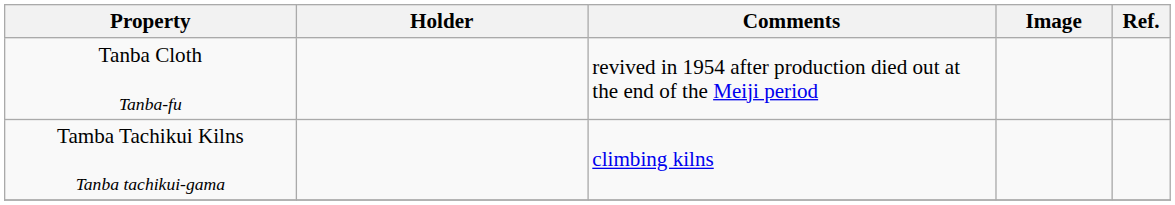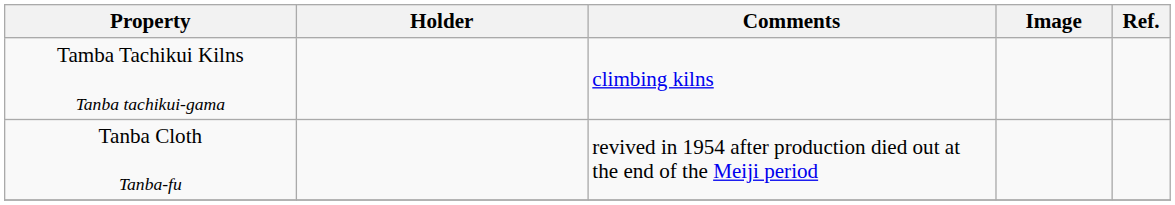rows swapped: (150, 78) <-> (150, 159)
